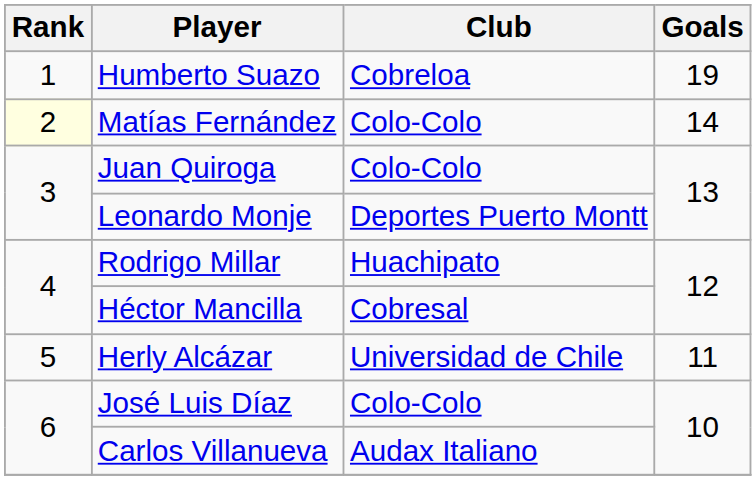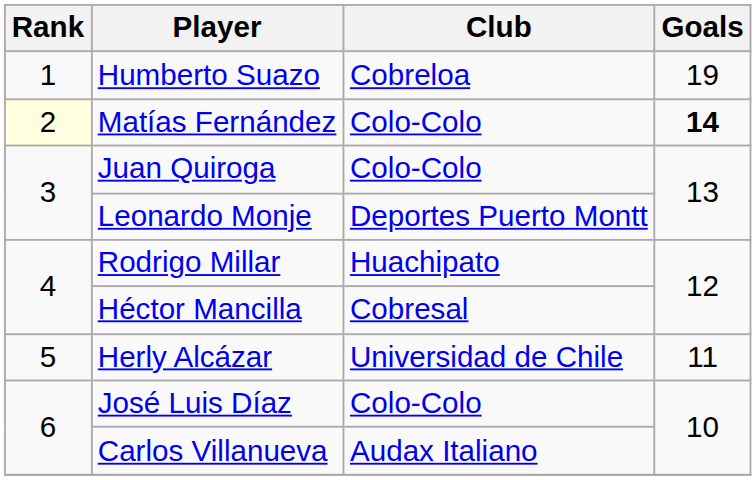(703, 121) normal -> (703, 121) bold
